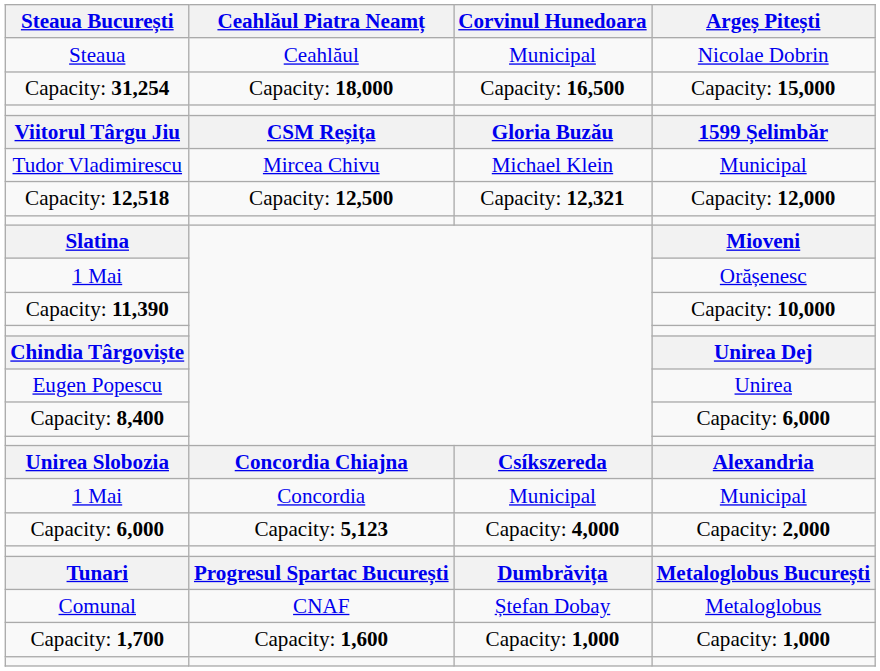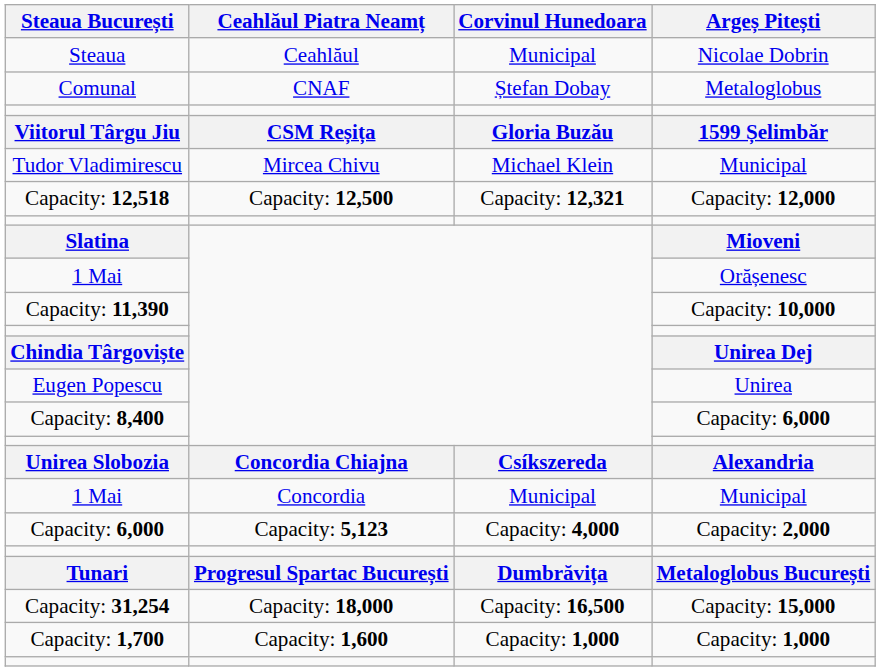rows swapped: (97, 88) <-> (97, 605)
